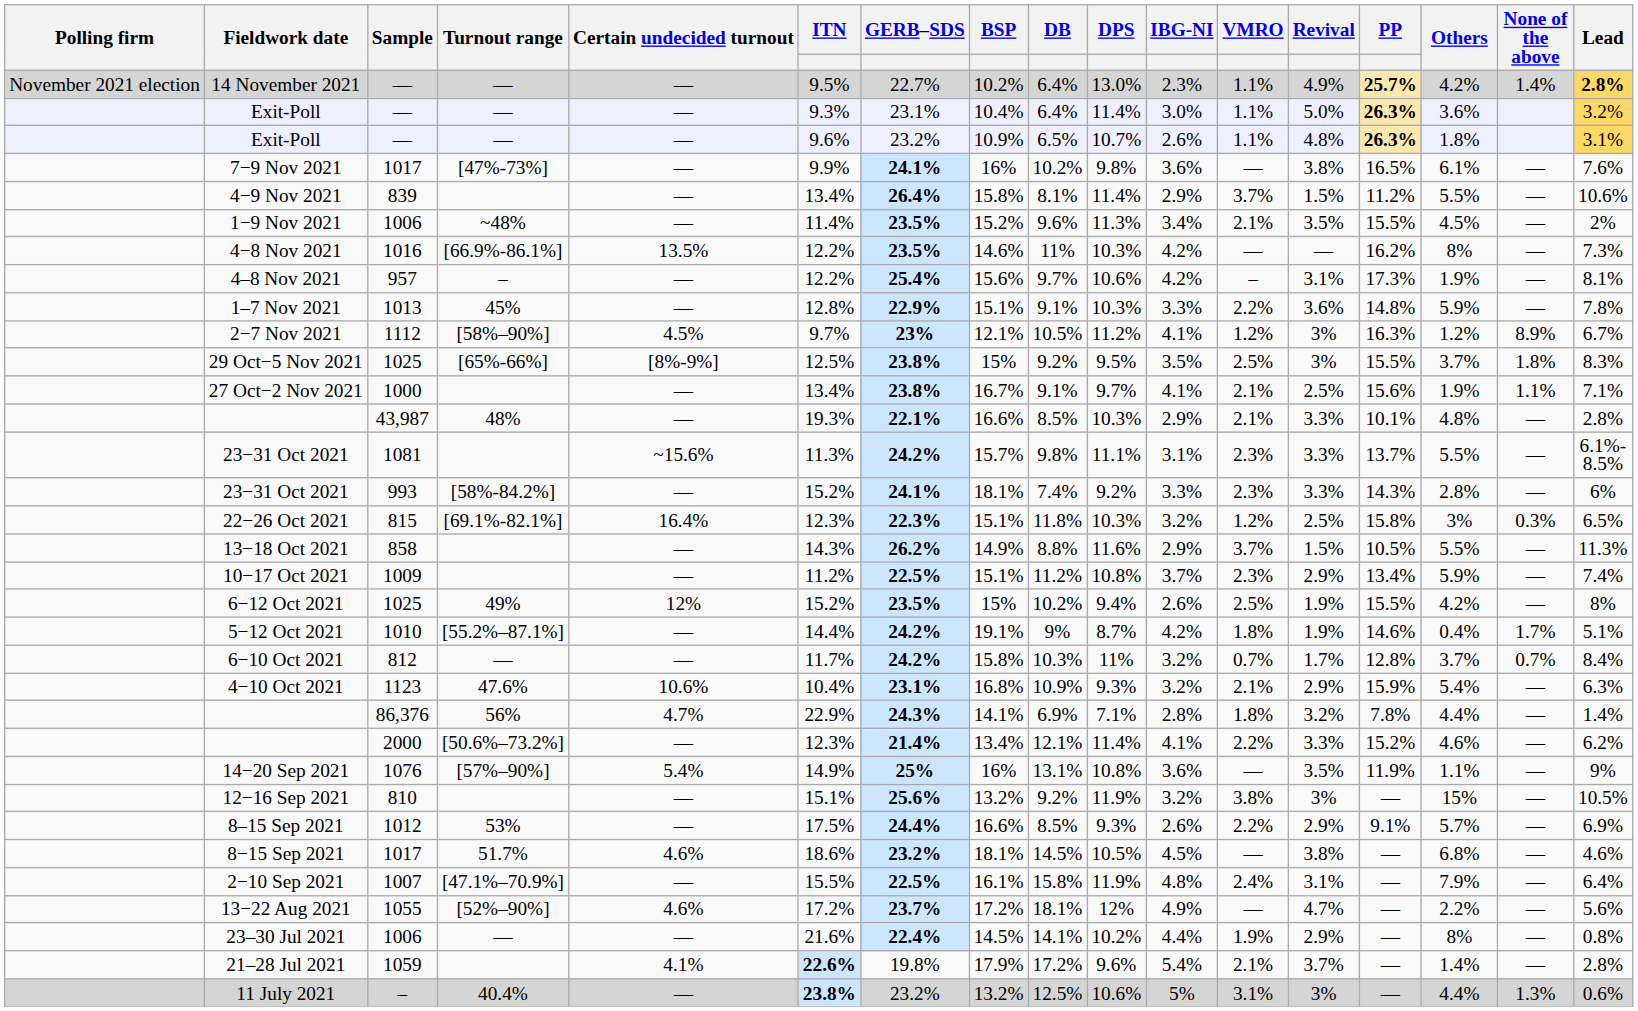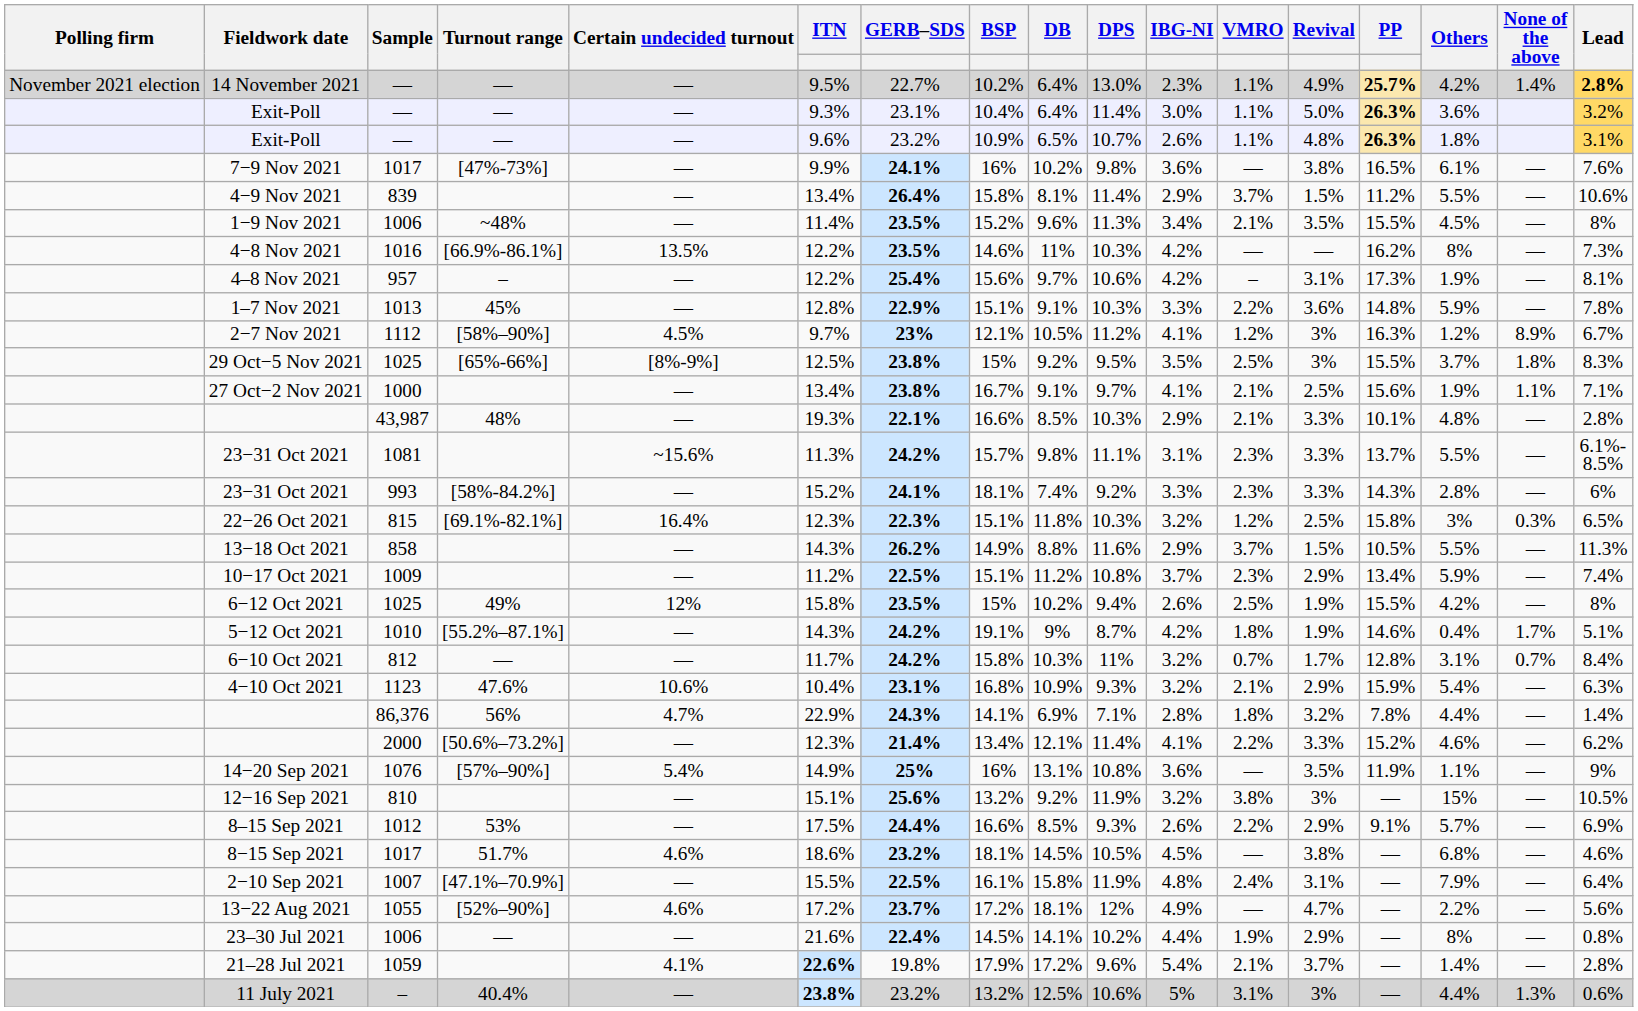(1603, 223) 2% -> (1603, 223) 8%
(829, 604) 15.2% -> (829, 604) 15.8%
(829, 631) 14.4% -> (829, 631) 14.3%
(1459, 659) 3.7% -> (1459, 659) 3.1%
